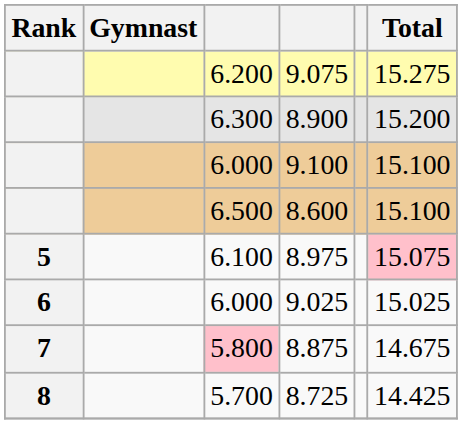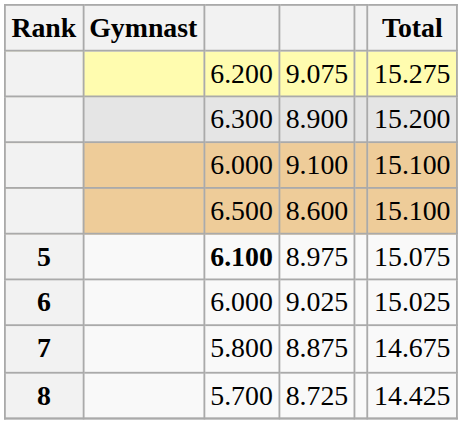(242, 256) normal -> (242, 256) bold
(412, 256) pink background -> (412, 256) no background
(242, 348) pink background -> (242, 348) no background
